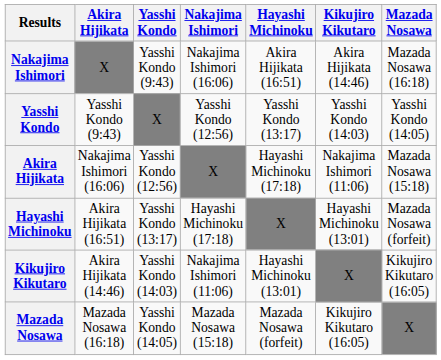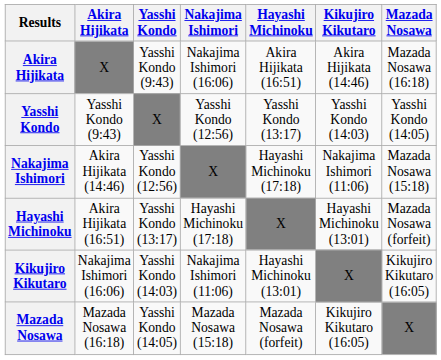(40, 67) Nakajima Ishimori -> (40, 67) Akira Hijikata
(40, 171) Akira Hijikata -> (40, 171) Nakajima Ishimori
(104, 171) Nakajima Ishimori (16:06) -> (104, 171) Akira Hijikata (14:46)
(104, 276) Akira Hijikata (14:46) -> (104, 276) Nakajima Ishimori (16:06)
